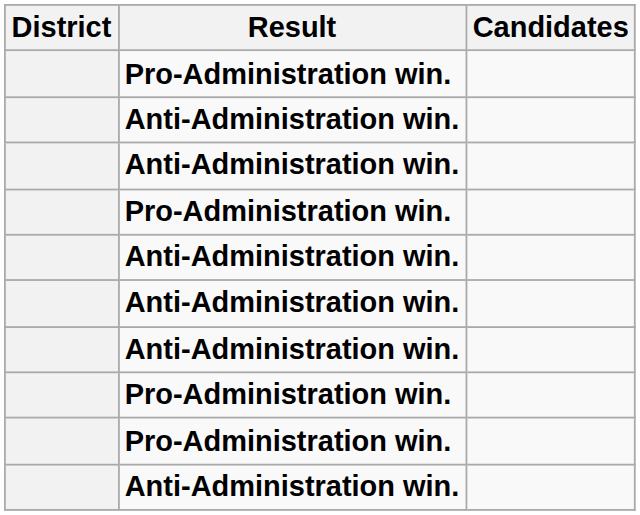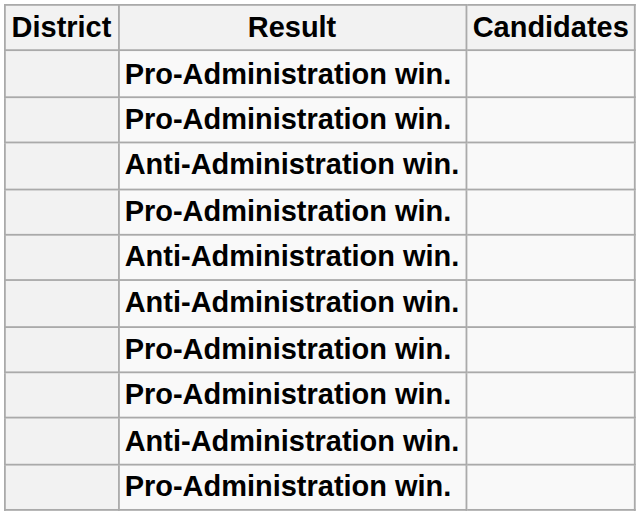(292, 119) Anti-Administration win. -> (288, 119) Pro-Administration win.
(292, 348) Anti-Administration win. -> (288, 348) Pro-Administration win.
(288, 440) Pro-Administration win. -> (292, 440) Anti-Administration win.
(292, 486) Anti-Administration win. -> (288, 486) Pro-Administration win.
